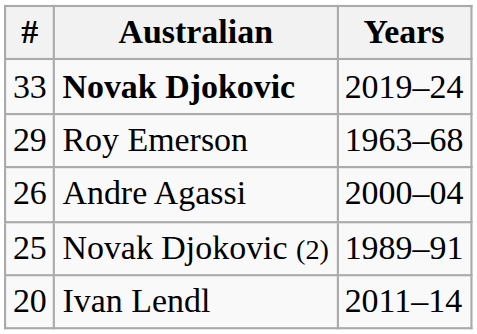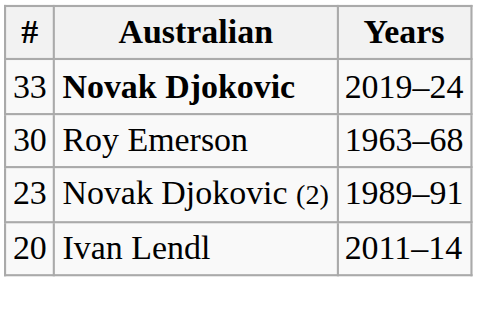(30, 139) 29 -> (30, 139) 30
- row: (154, 193)
(30, 247) 25 -> (30, 193) 23
